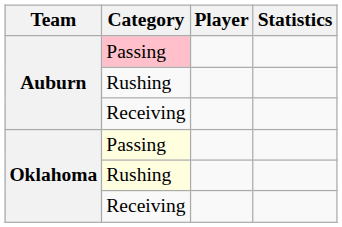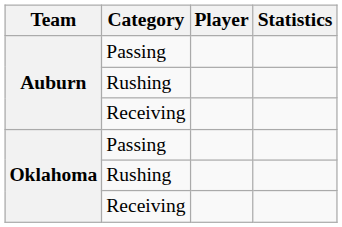(136, 51) pink background -> (136, 51) no background
(136, 144) lightyellow background -> (136, 144) no background
(139, 175) lightyellow background -> (139, 175) no background
